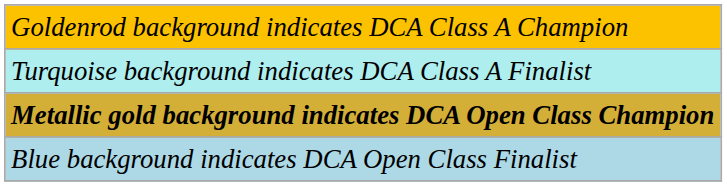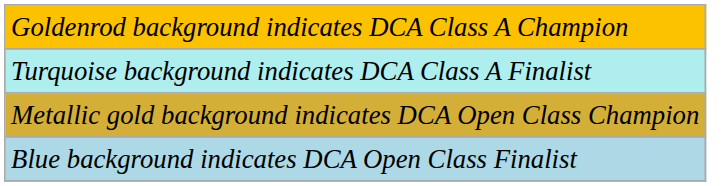(363, 114) bold -> (355, 114) normal
